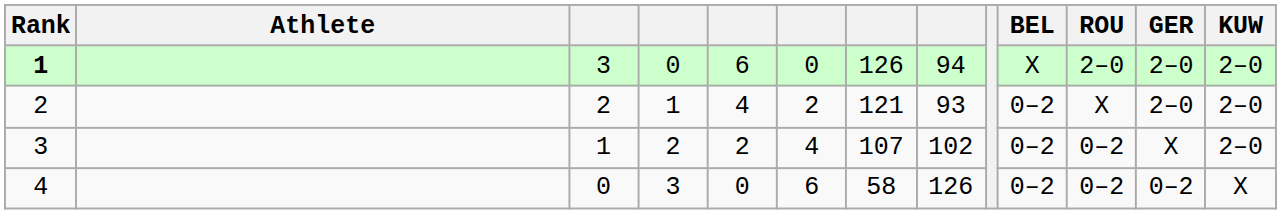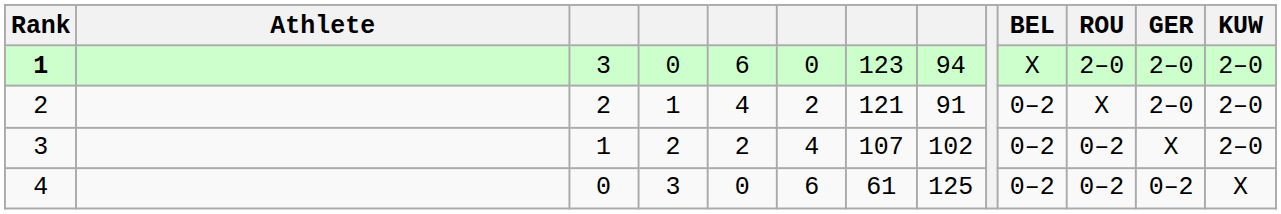(881, 66) 126 -> (881, 66) 123
(951, 107) 93 -> (951, 107) 91
(881, 188) 58 -> (881, 188) 61
(951, 188) 126 -> (951, 188) 125
